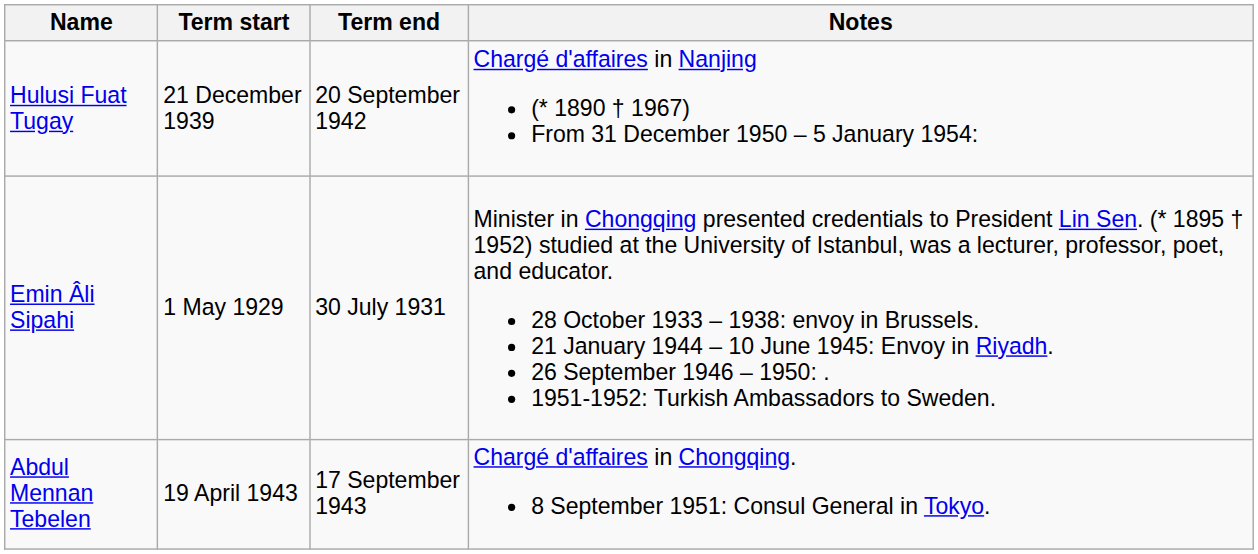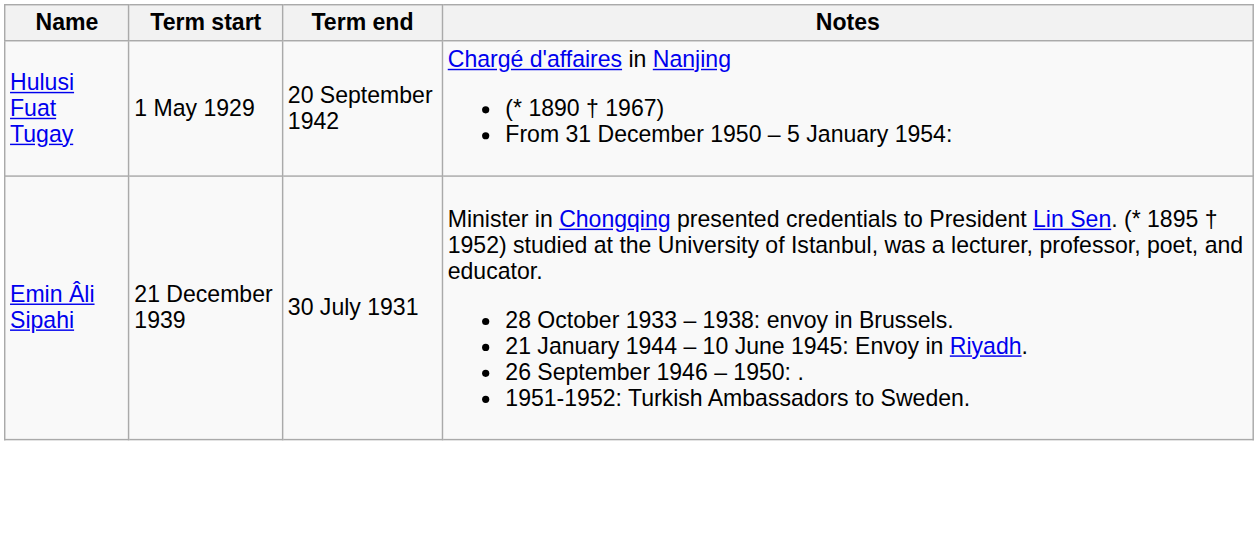(232, 108) 21 December 1939 -> (195, 108) 1 May 1929
(223, 307) 1 May 1929 -> (203, 307) 21 December 1939
- row: (52, 493)
